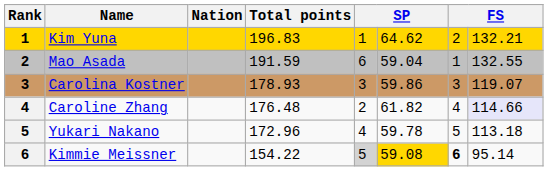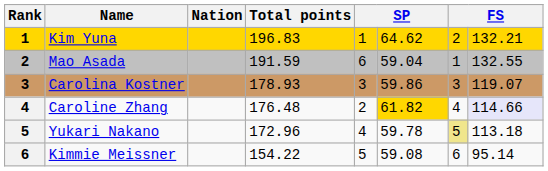(402, 108) no background -> (402, 108) gold background
(456, 132) no background -> (456, 132) khaki background
(362, 155) lightgrey background -> (362, 155) no background
(402, 155) gold background -> (402, 155) no background
(456, 155) bold -> (456, 155) normal
